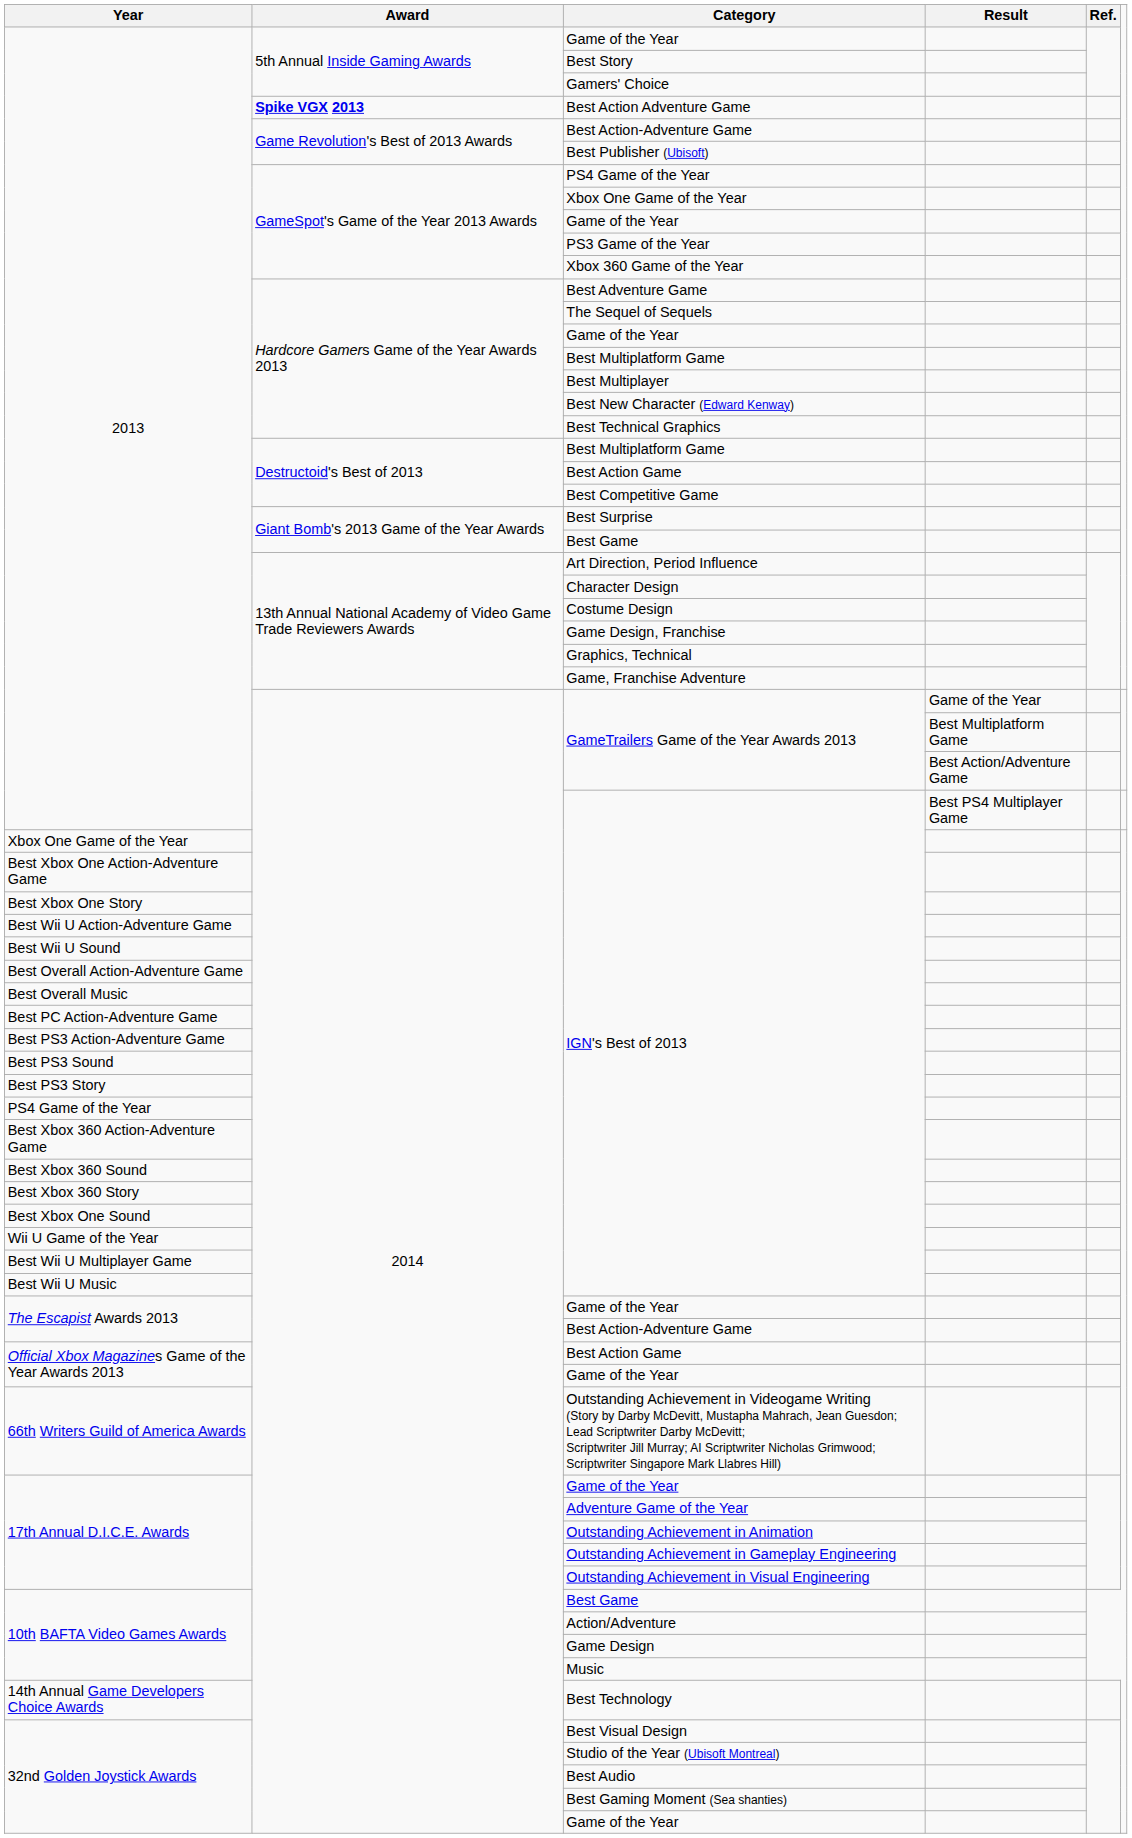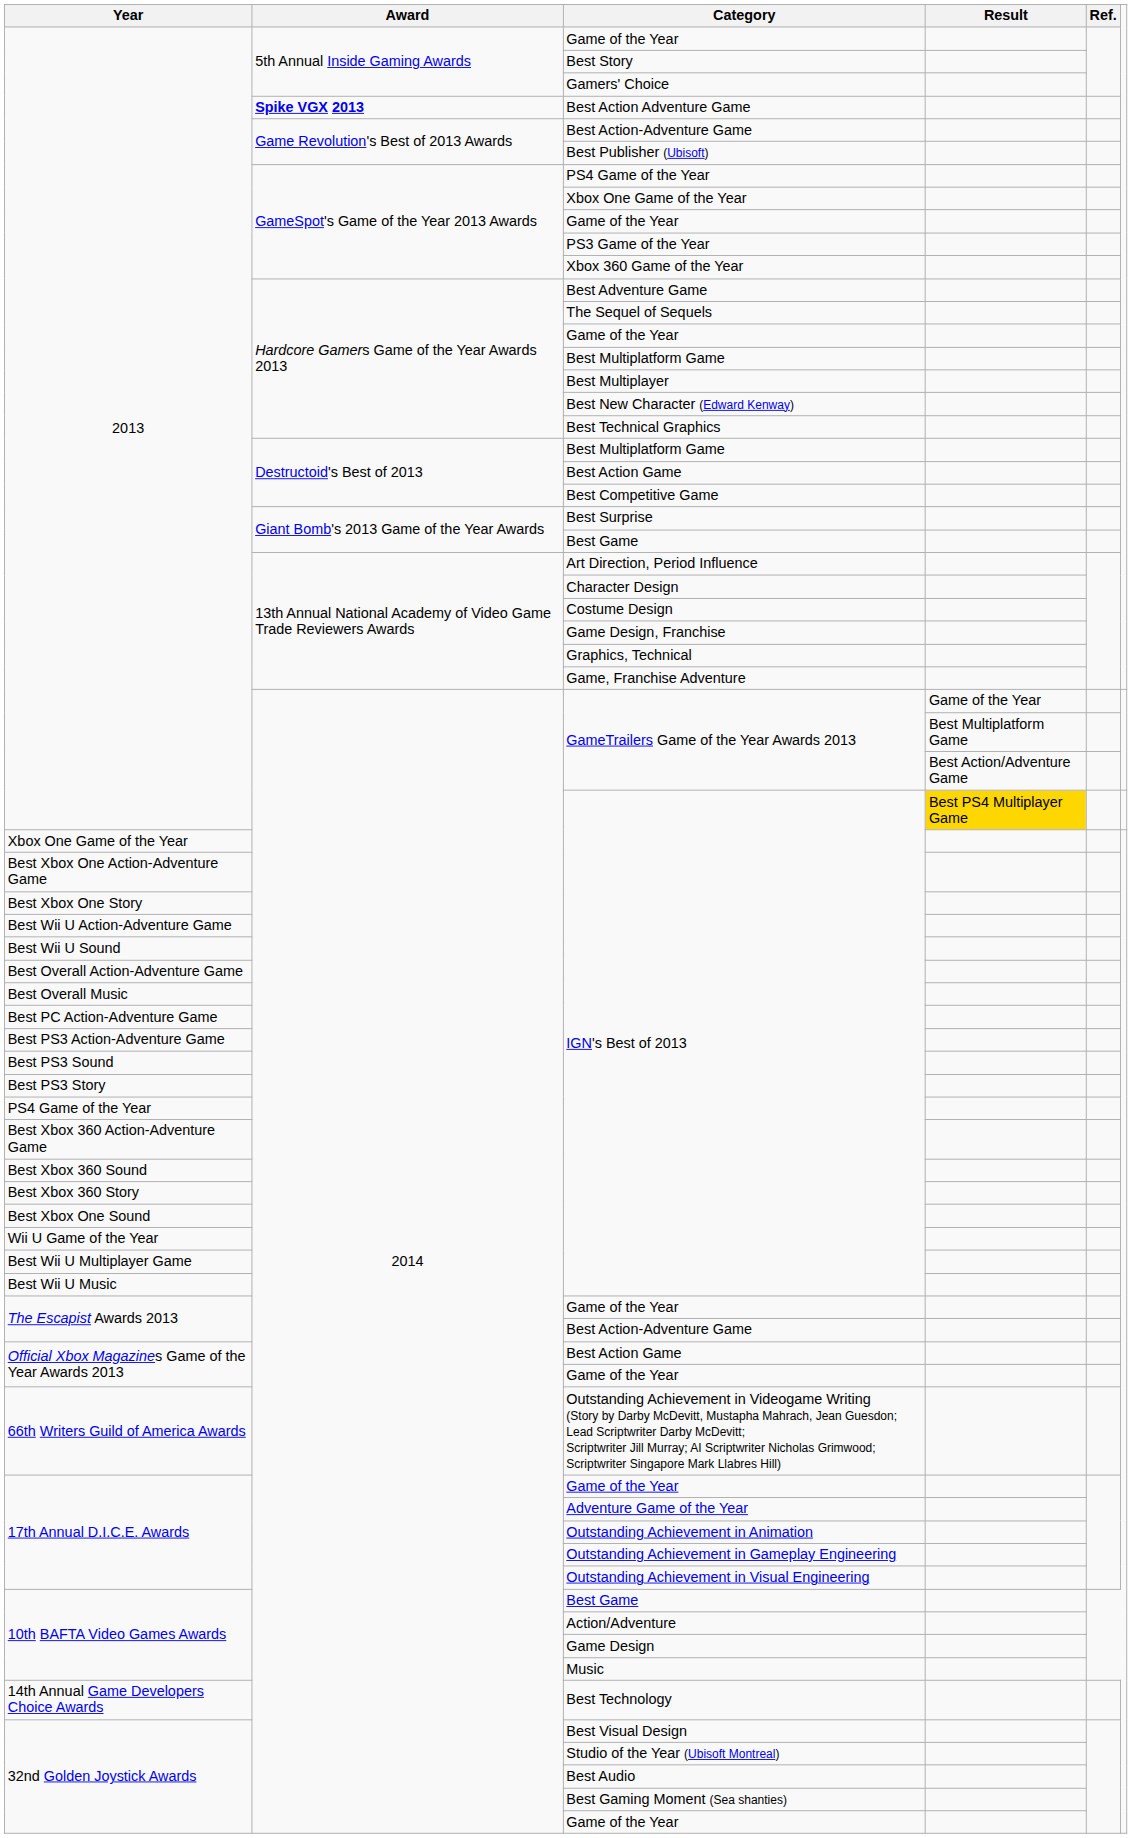(996, 810) no background -> (996, 810) gold background
